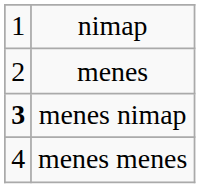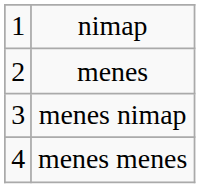(18, 114) bold -> (18, 114) normal
